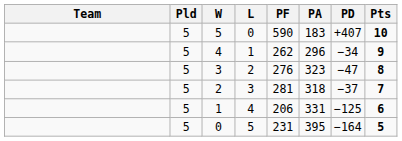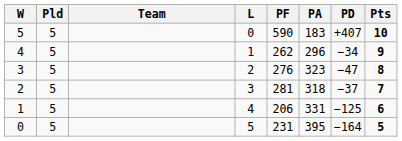columns swapped: (87, 14) <-> (218, 14)
